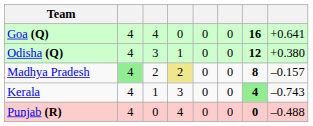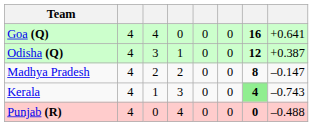(288, 53) +0.380 -> (288, 53) +0.387
(130, 72) lightgreen background -> (130, 72) no background
(180, 72) khaki background -> (180, 72) no background
(288, 72) –0.157 -> (288, 72) –0.147
